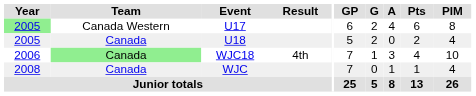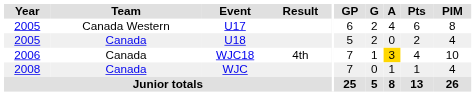(27, 26) lightgreen background -> (27, 26) no background
(126, 55) lightgreen background -> (126, 55) no background
(392, 55) no background -> (392, 55) gold background
